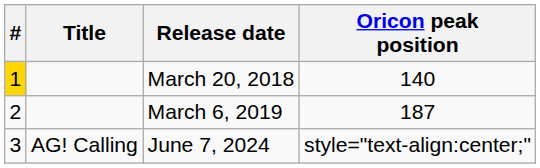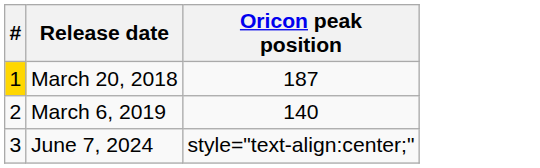- column: (84, 33)
(418, 78) 140 -> (301, 78) 187
(418, 111) 187 -> (301, 111) 140
